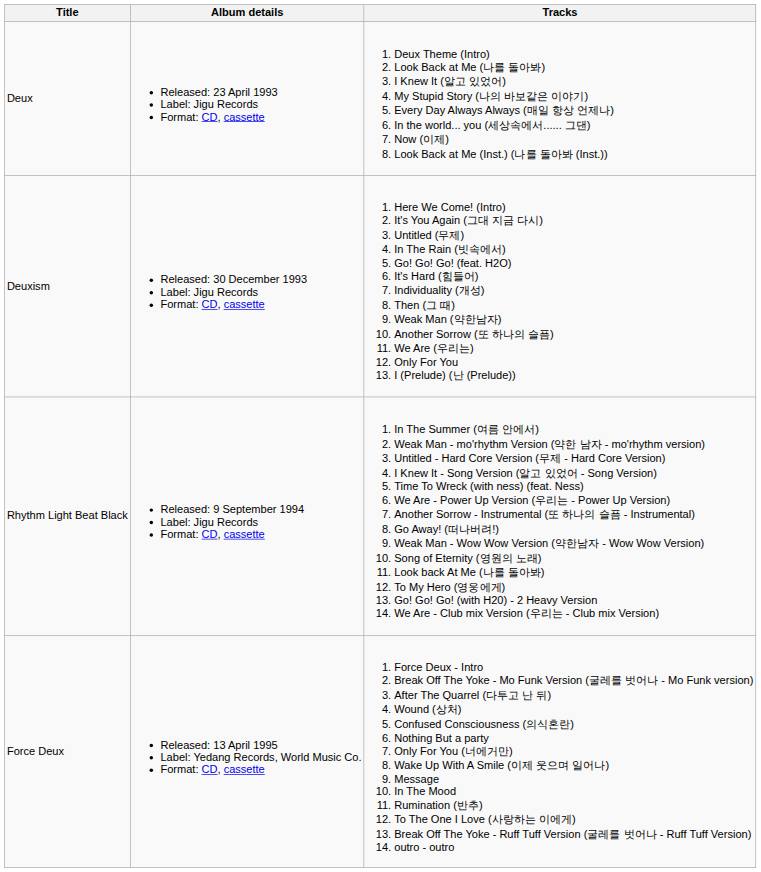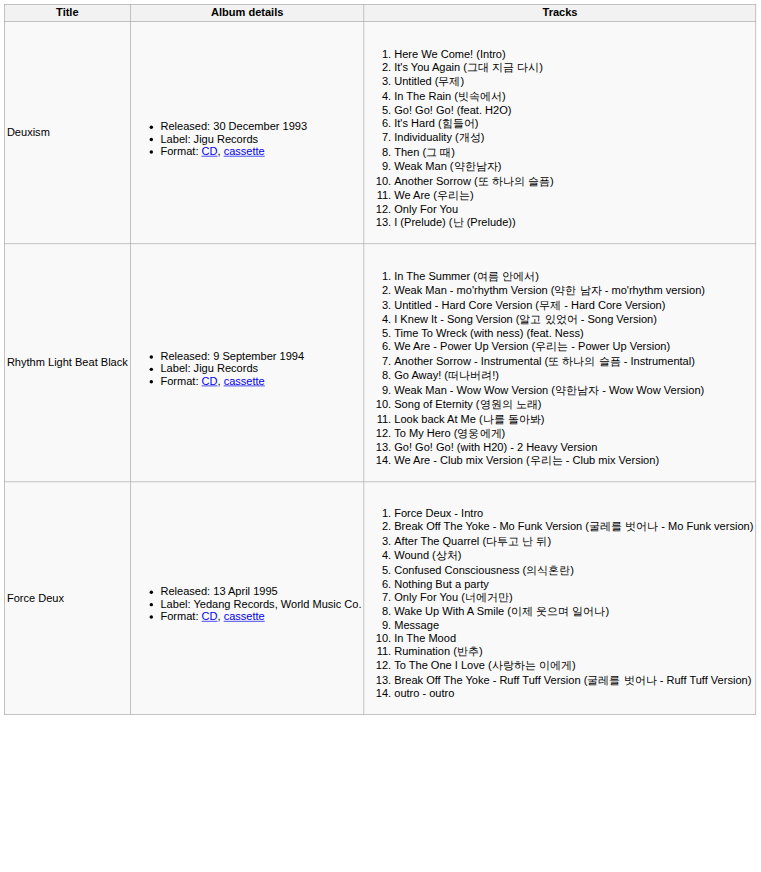- row: (20, 98)
